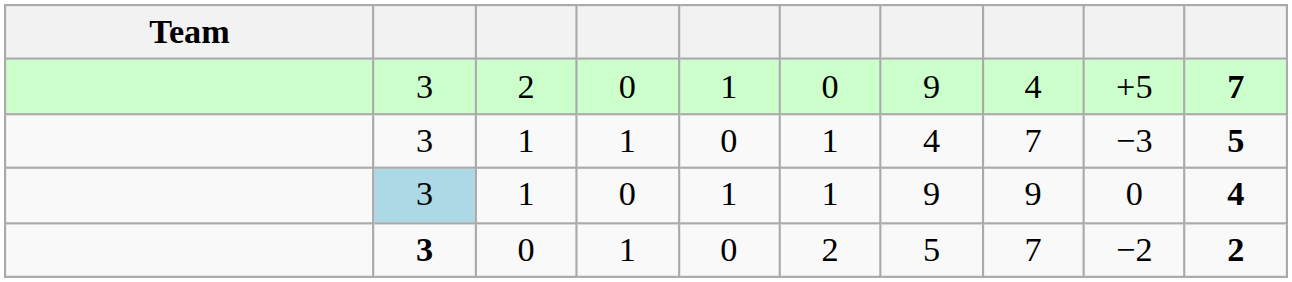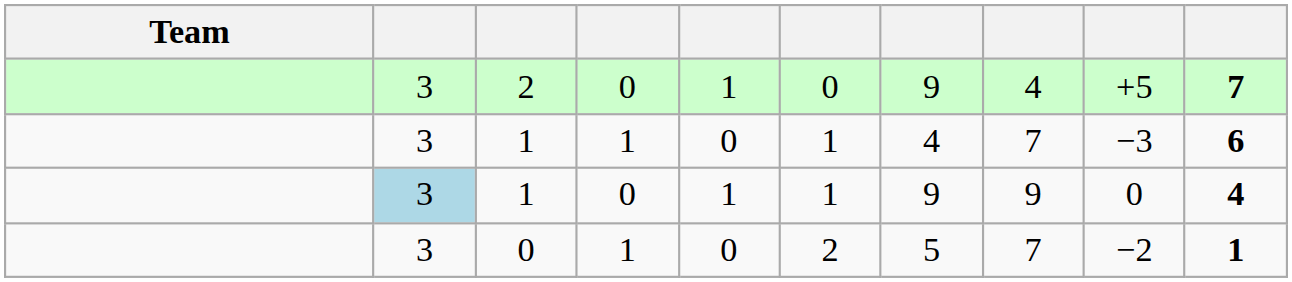(1236, 140) 5 -> (1236, 140) 6
(425, 248) bold -> (425, 248) normal
(1236, 248) 2 -> (1236, 248) 1
